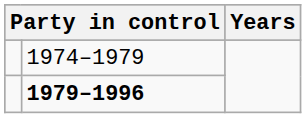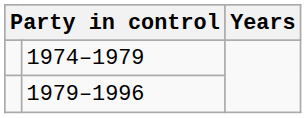(86, 94) bold -> (86, 94) normal
